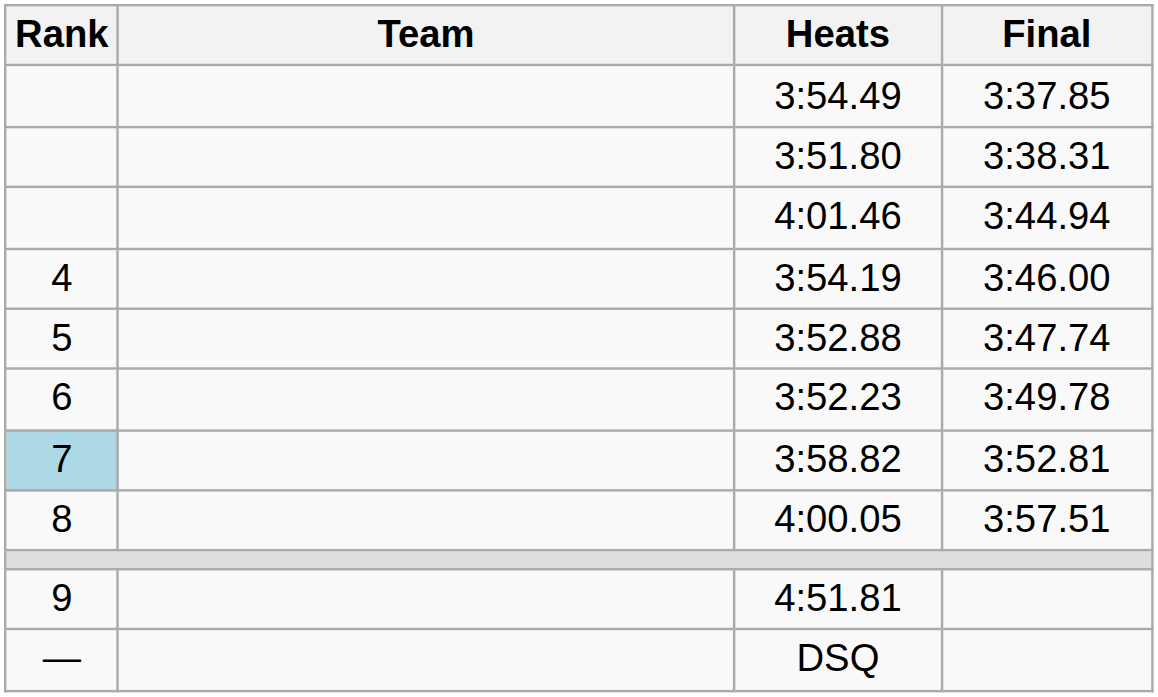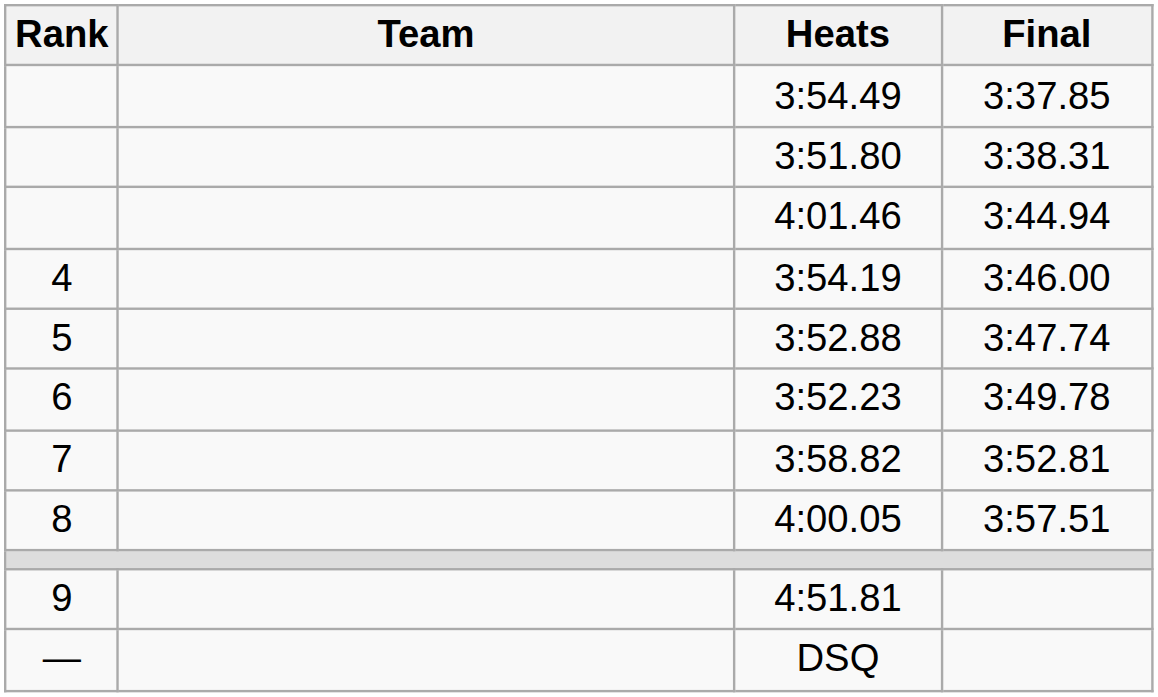(62, 459) lightblue background -> (62, 459) no background
